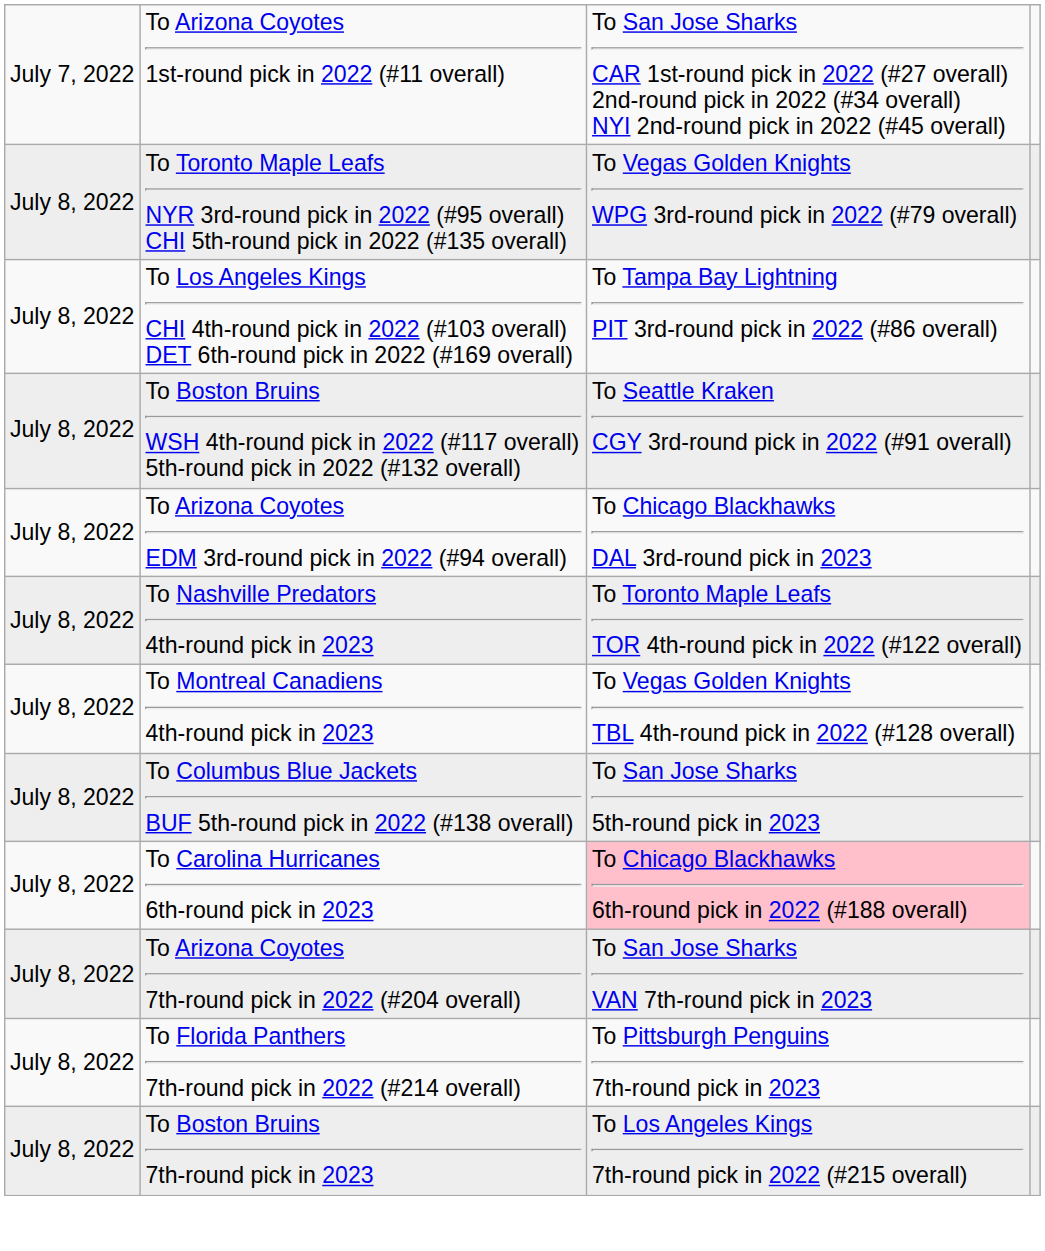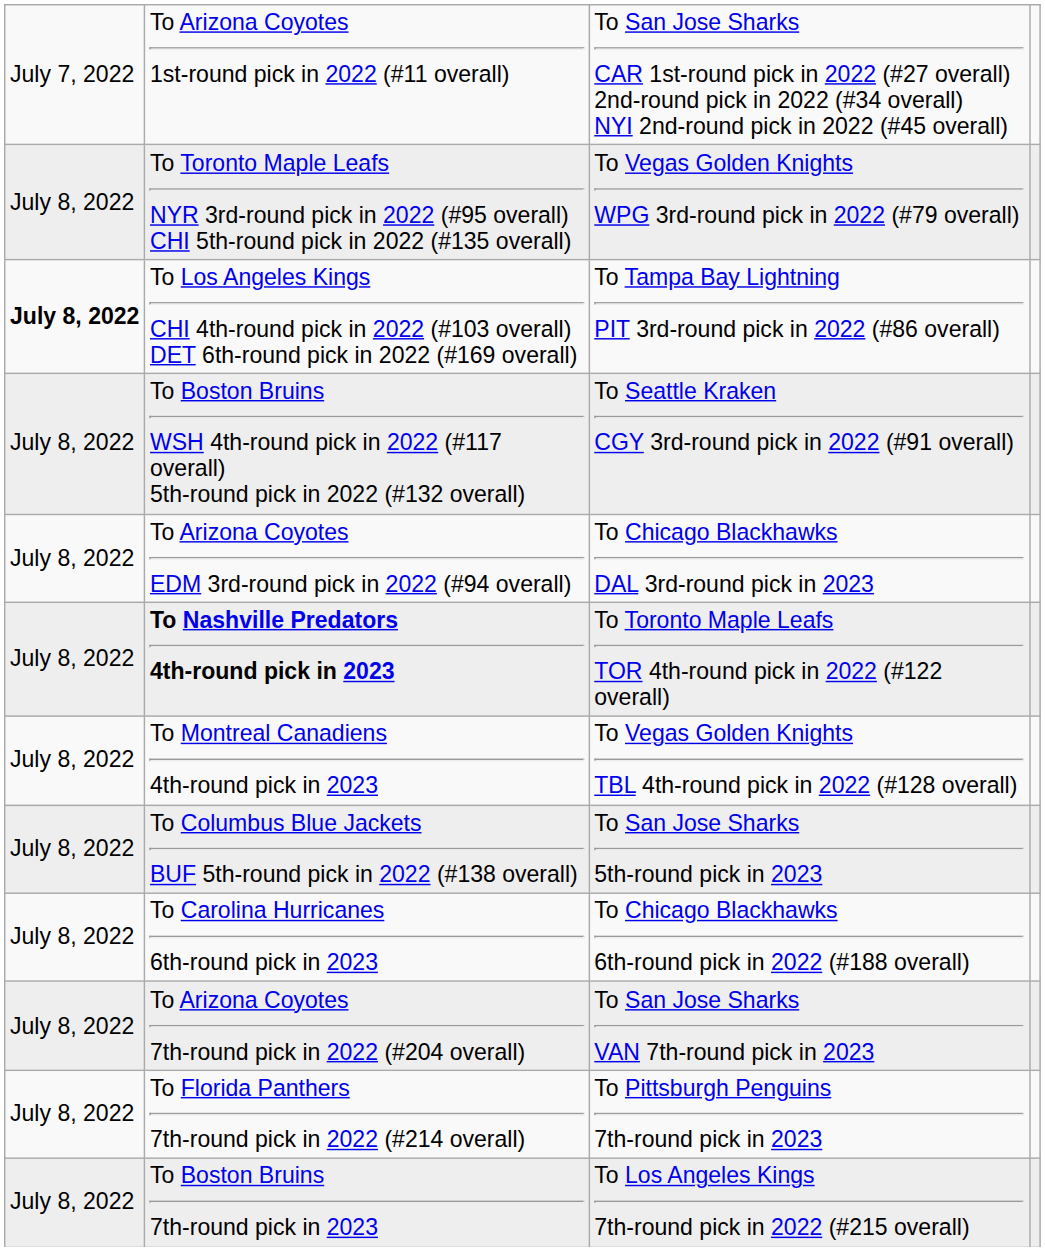(72, 316) normal -> (75, 316) bold
(363, 620) normal -> (367, 646) bold
(808, 885) pink background -> (809, 937) no background
